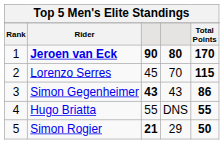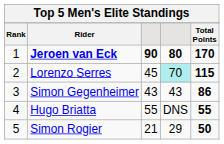(175, 73) no background -> (175, 73) paleturquoise background
(151, 91) bold -> (151, 91) normal
(151, 129) bold -> (151, 129) normal
